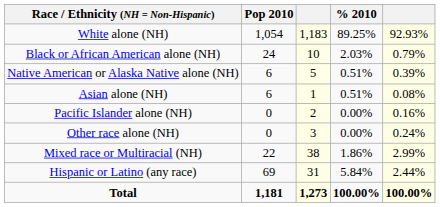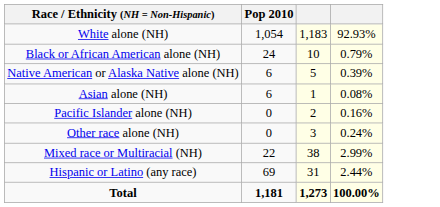- column: (356, 14)
